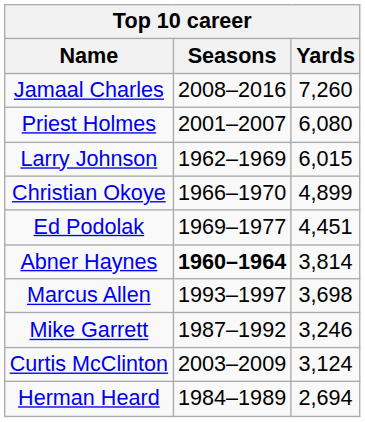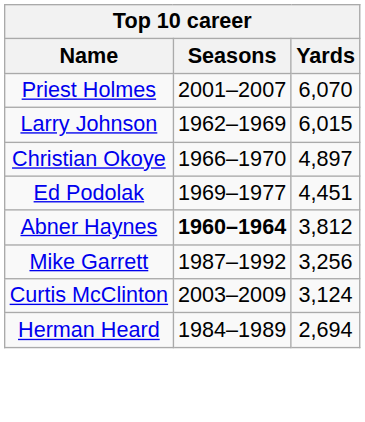- row: (89, 90)
(326, 124) 6,080 -> (326, 90) 6,070
(326, 192) 4,899 -> (326, 158) 4,897
(326, 261) 3,814 -> (326, 227) 3,812
- row: (89, 295)
(326, 329) 3,246 -> (326, 261) 3,256
